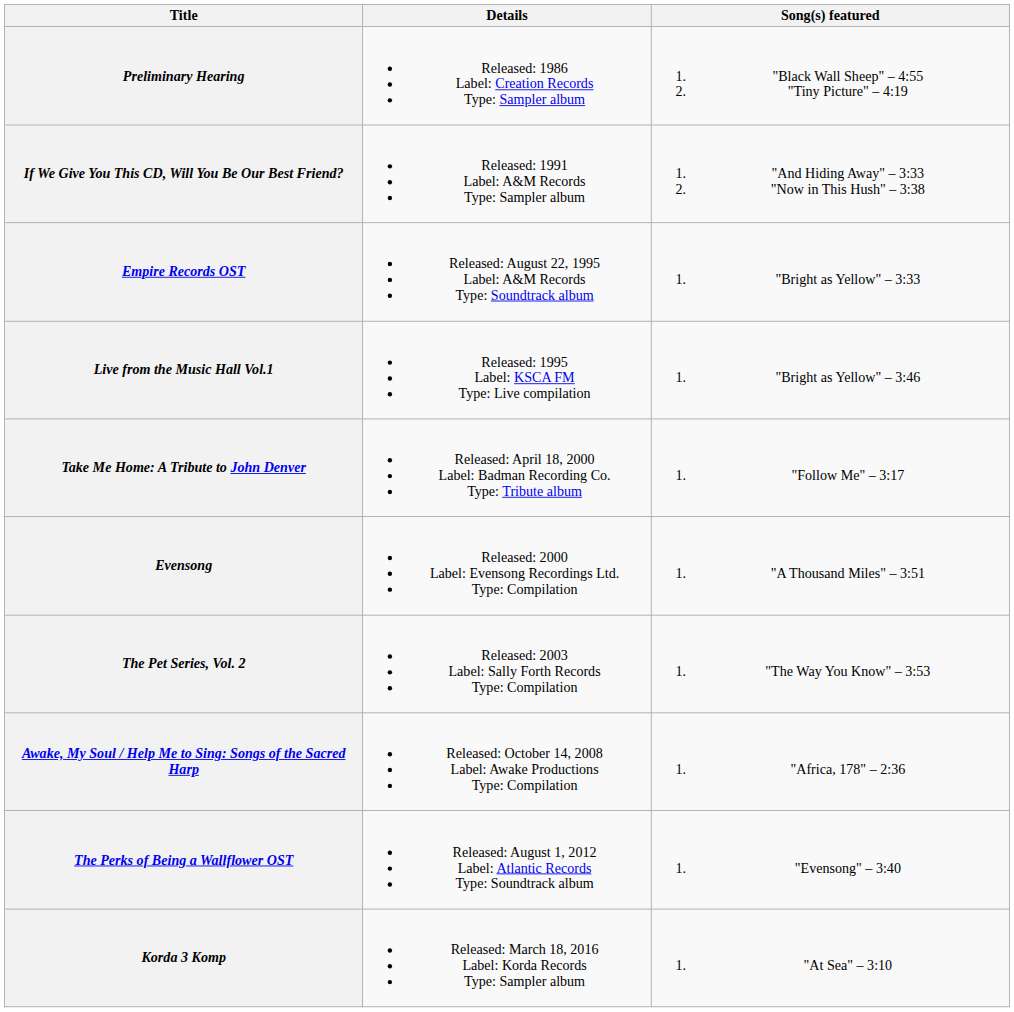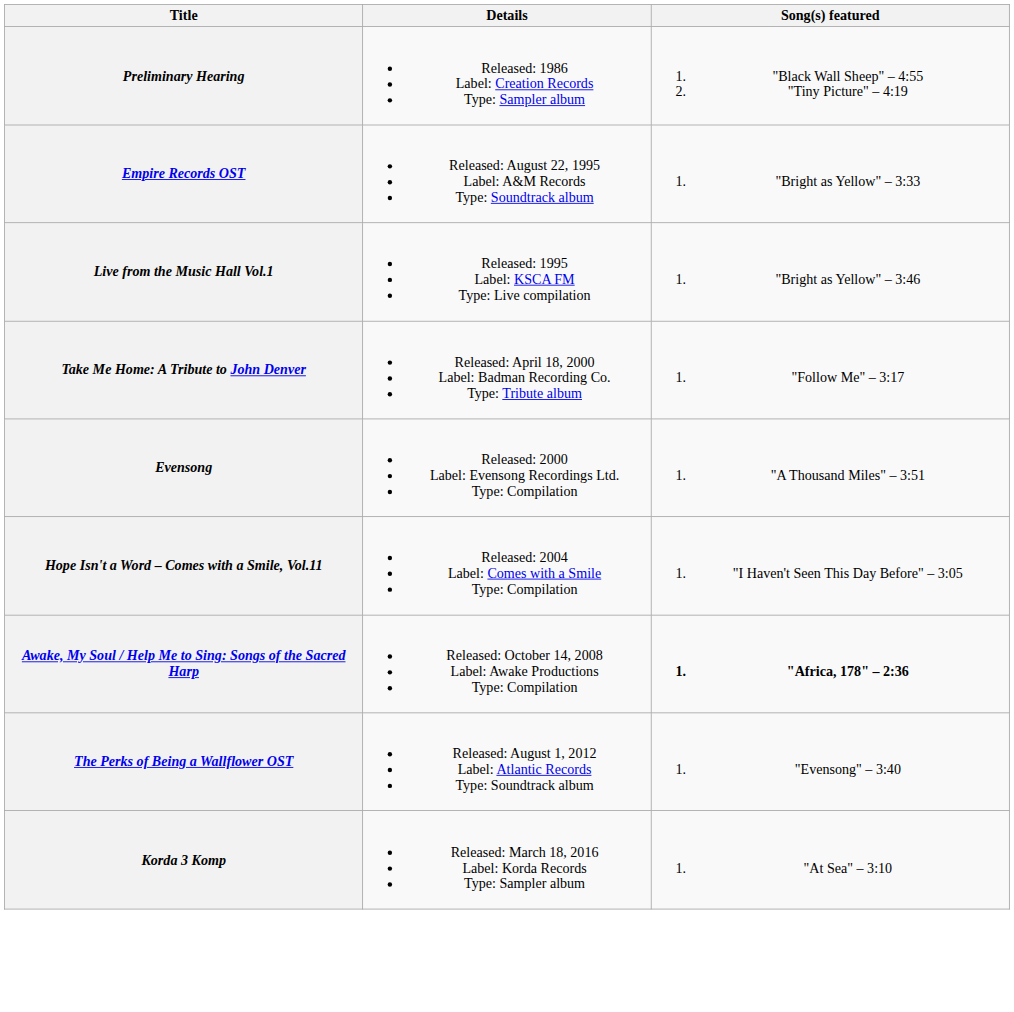- row: (184, 173)
- row: (184, 663)
+ row: (184, 565)
(830, 770) normal -> (830, 672) bold
